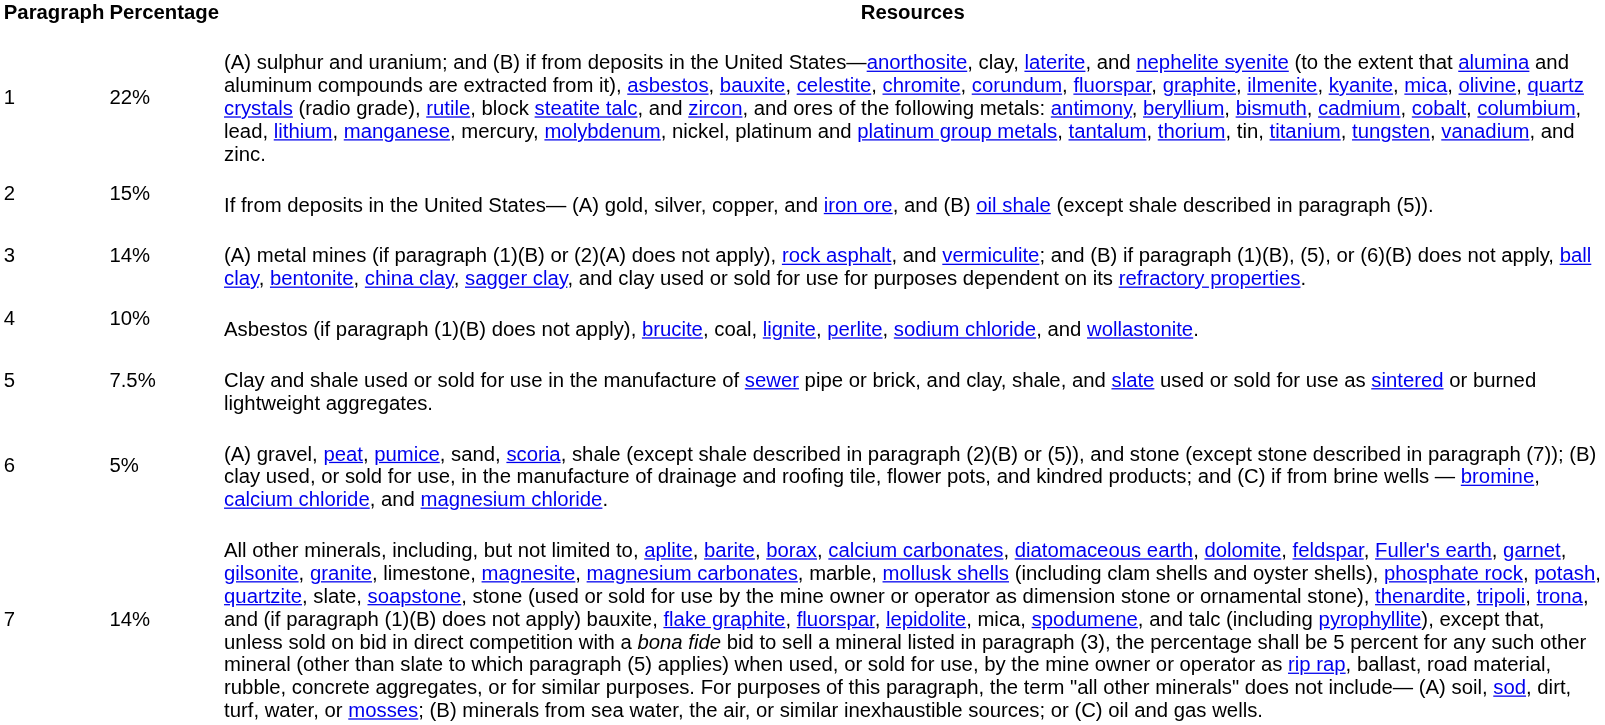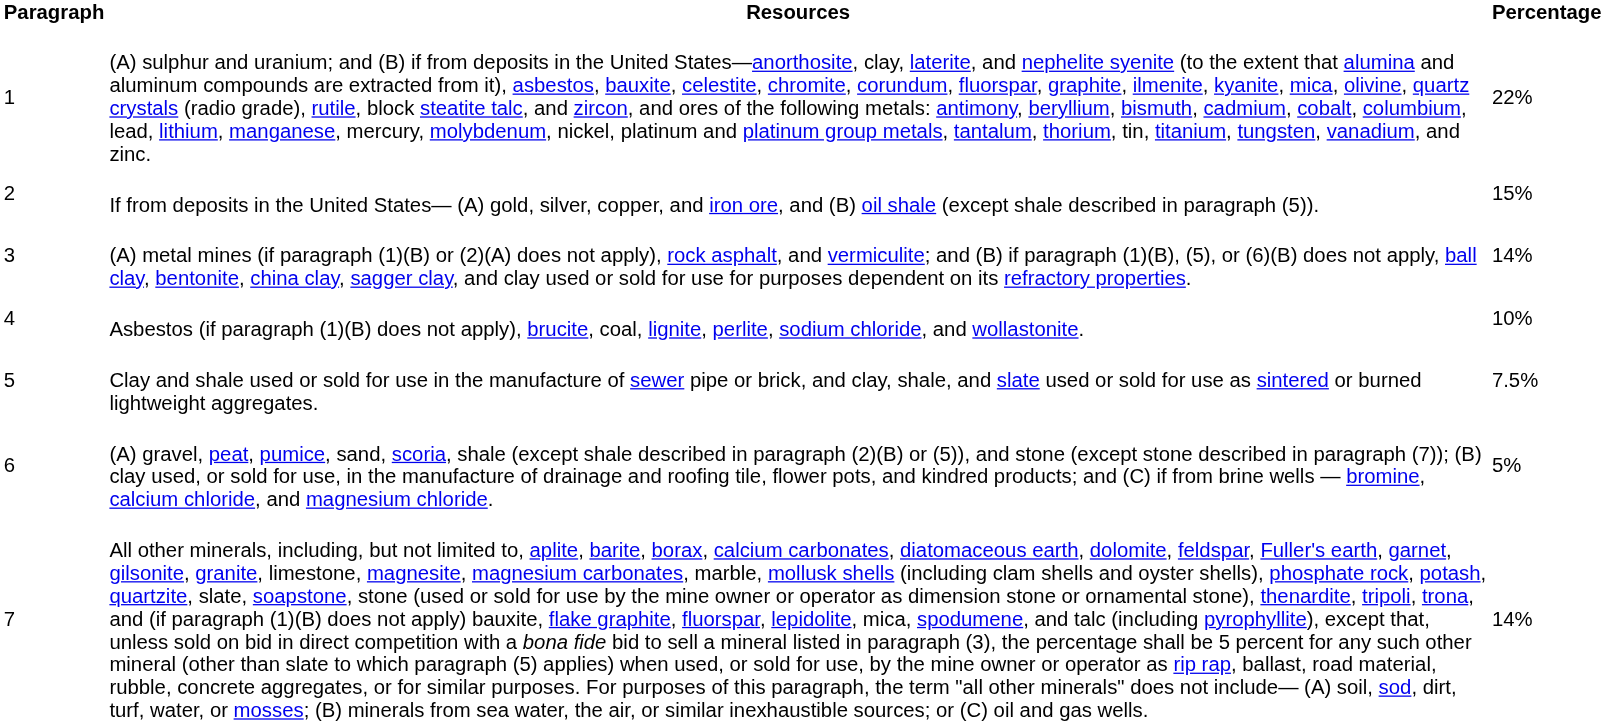columns swapped: (164, 12) <-> (913, 12)
